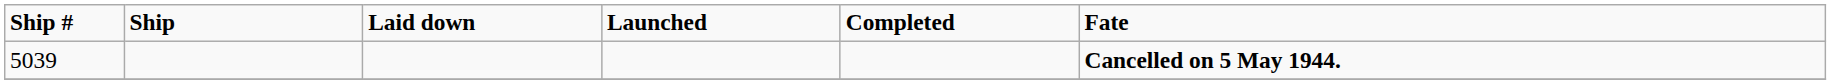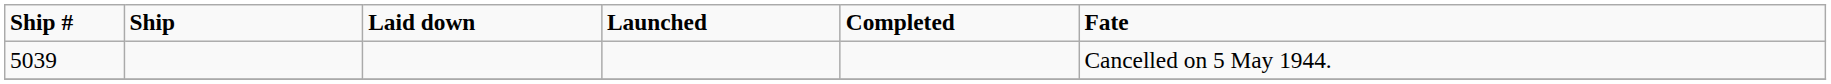(1213, 60) bold -> (1208, 60) normal
